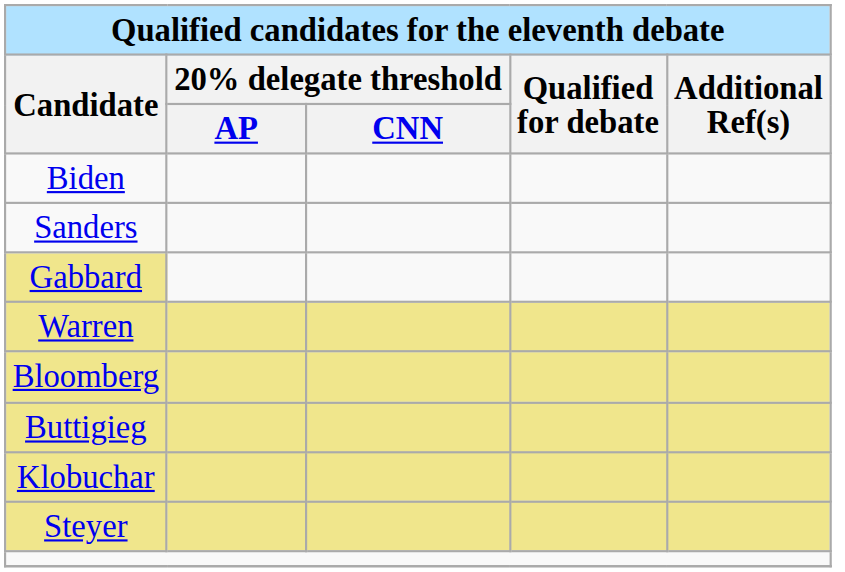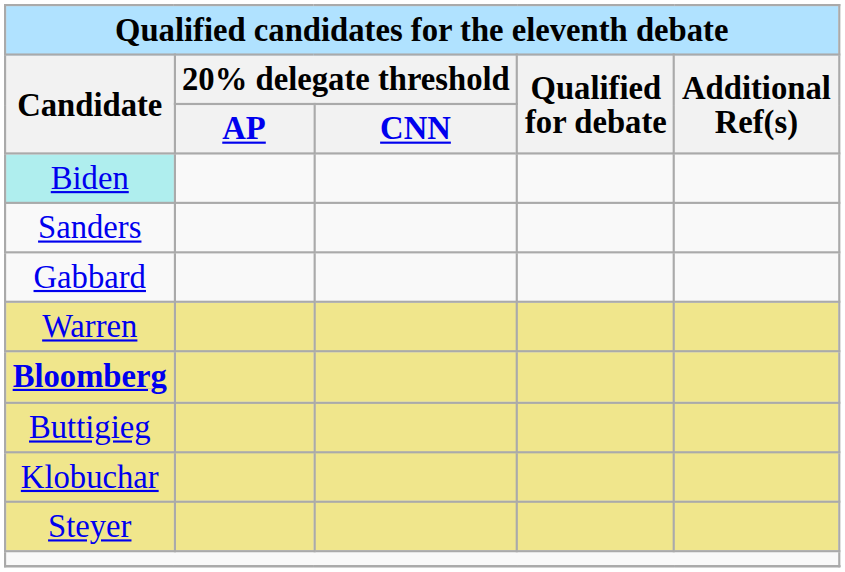(86, 178) no background -> (90, 178) paleturquoise background
(86, 277) khaki background -> (90, 277) no background
(86, 376) normal -> (90, 376) bold
